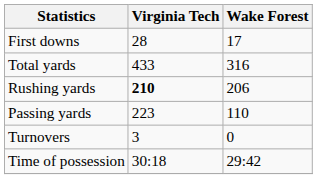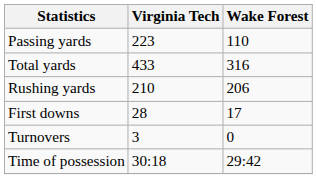rows swapped: (44, 40) <-> (50, 112)
(143, 88) bold -> (143, 88) normal
